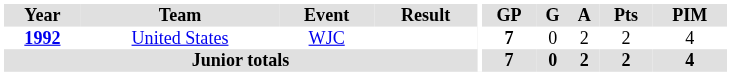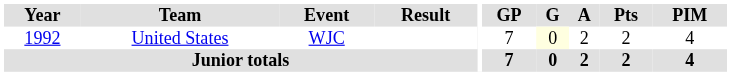(42, 37) bold -> (42, 37) normal
(509, 37) bold -> (509, 37) normal
(553, 37) no background -> (553, 37) lightyellow background
